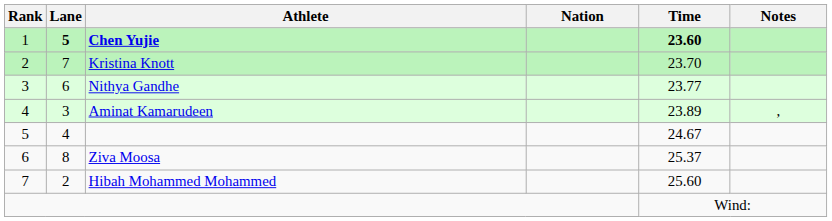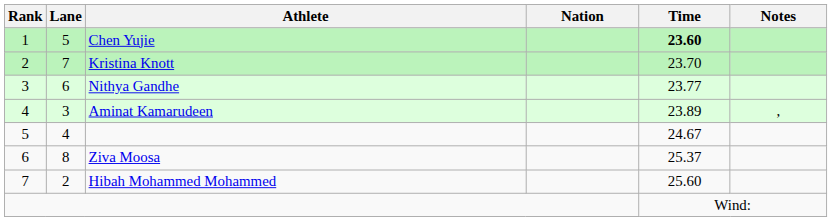(66, 39) bold -> (66, 39) normal
(124, 39) bold -> (122, 39) normal
